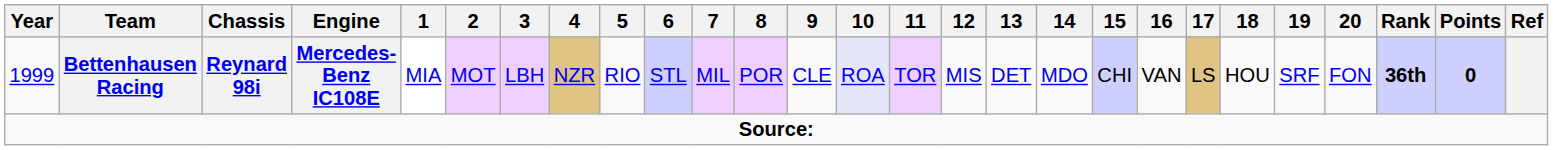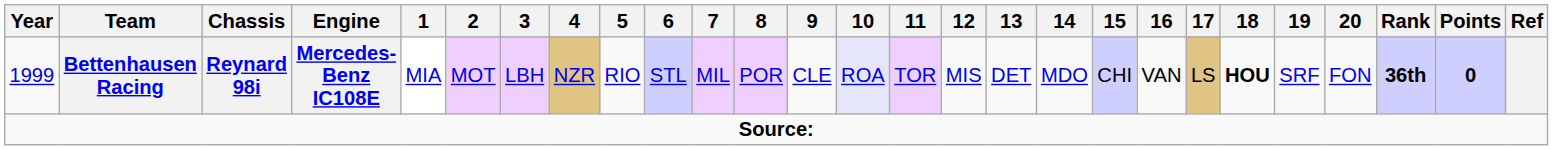(1247, 75) normal -> (1247, 75) bold
